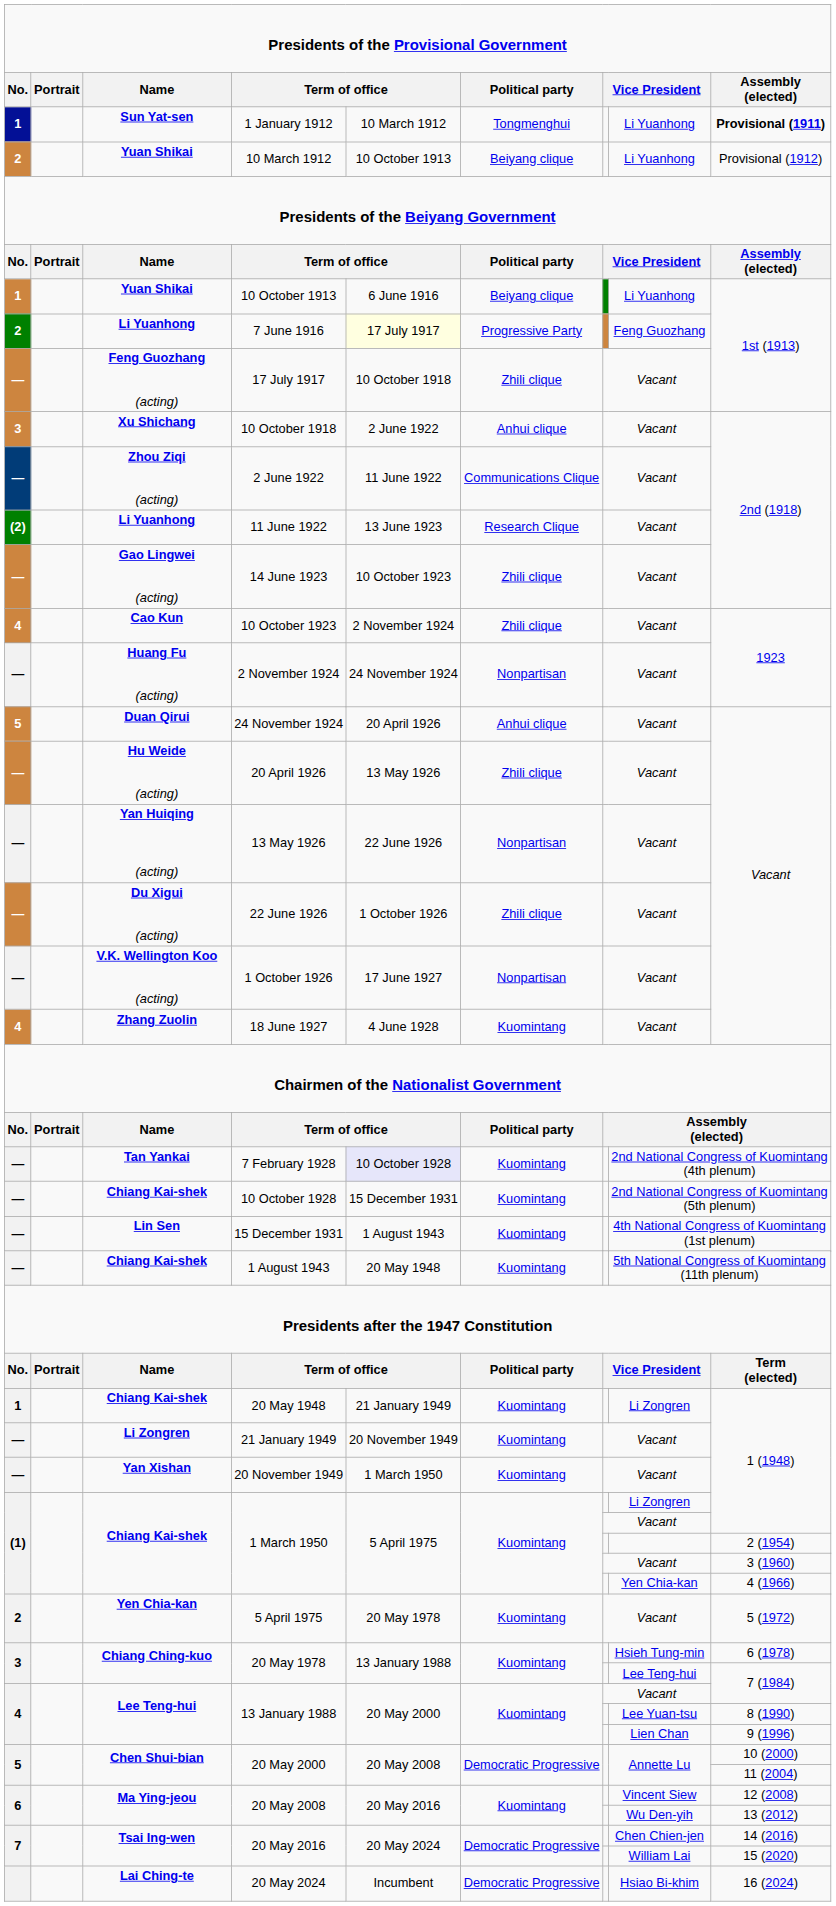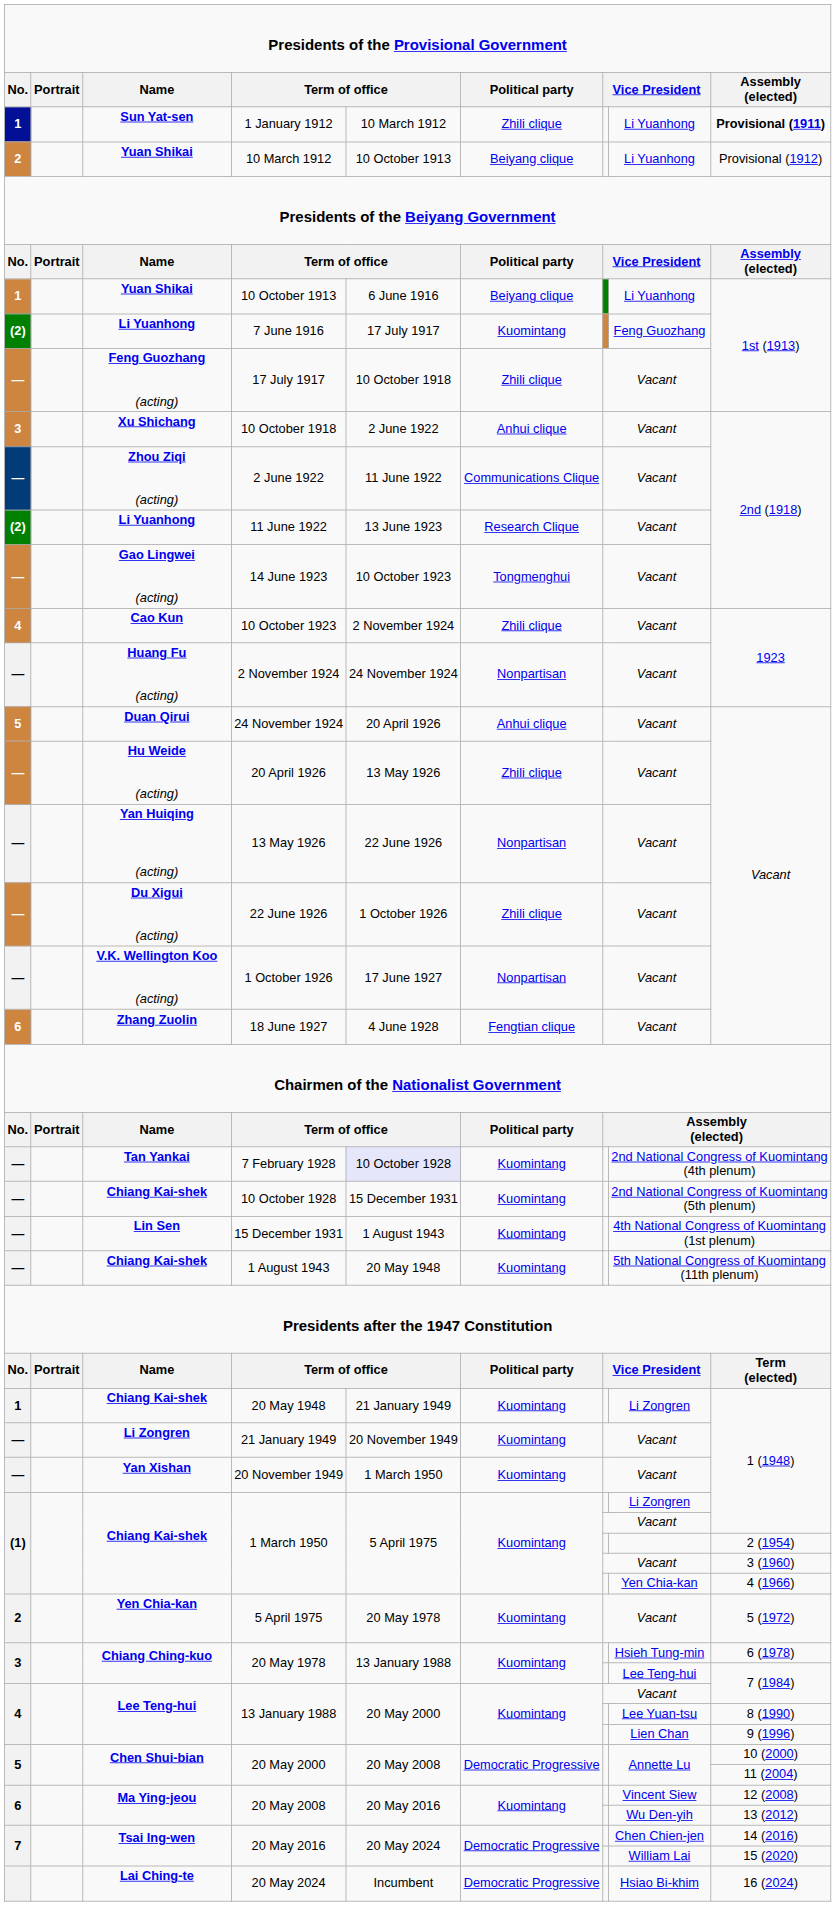(532, 124) Tongmenghui -> (532, 124) Zhili clique
(18, 331) 2 -> (18, 331) (2)
(403, 331) lightyellow background -> (403, 331) no background
(532, 331) Progressive Party -> (532, 331) Kuomintang
(532, 576) Zhili clique -> (532, 576) Tongmenghui
(18, 1026) 4 -> (18, 1026) 6
(532, 1026) Kuomintang -> (532, 1026) Fengtian clique
